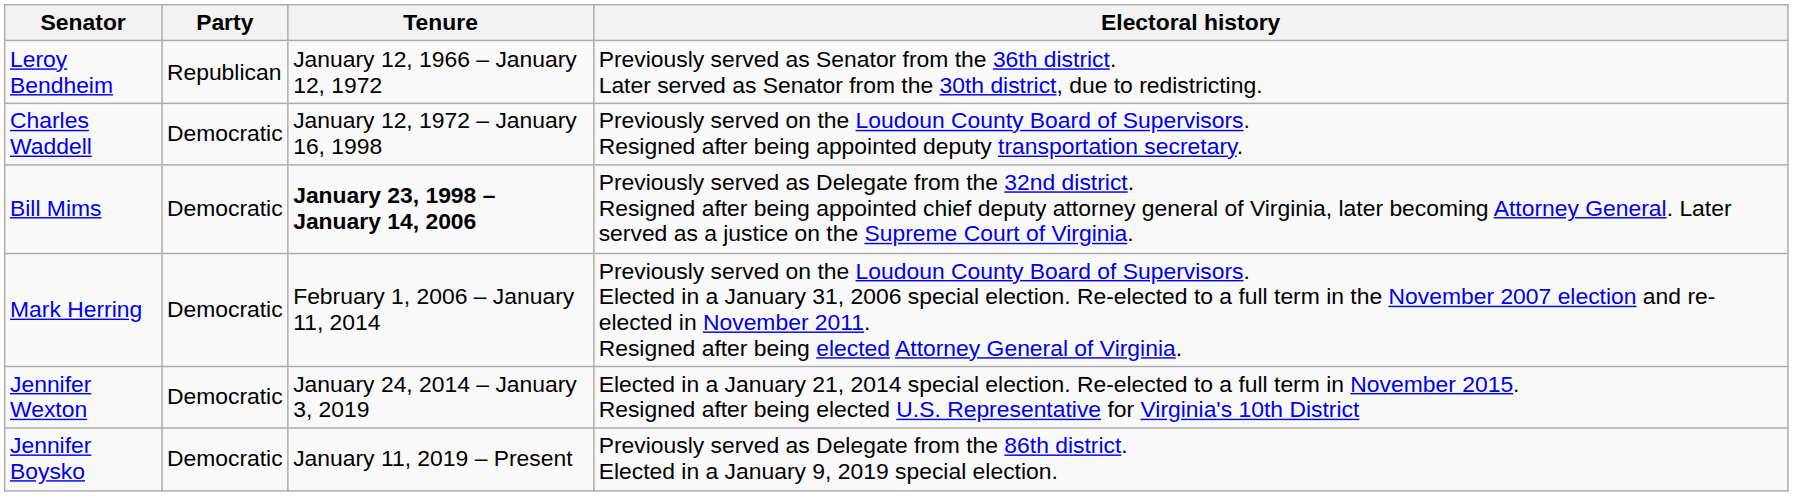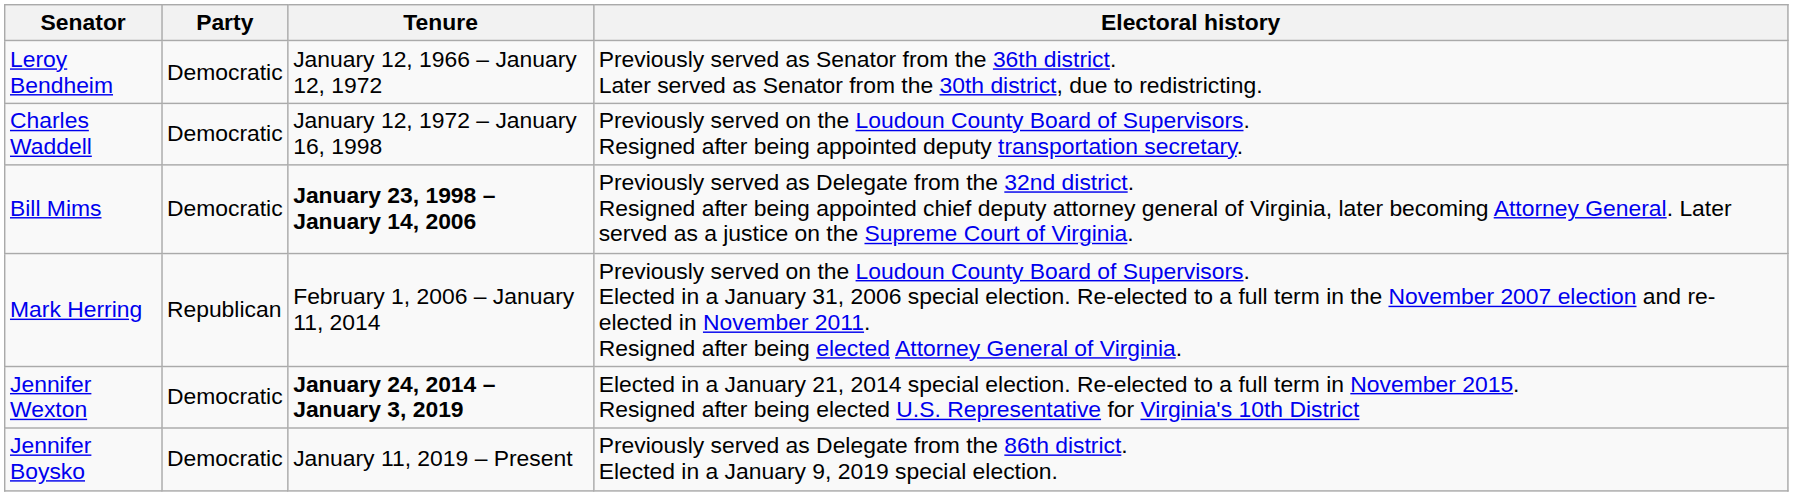(224, 71) Republican -> (225, 71) Democratic
(225, 309) Democratic -> (224, 309) Republican
(435, 397) normal -> (394, 397) bold
